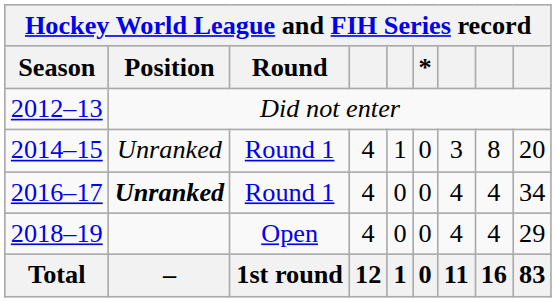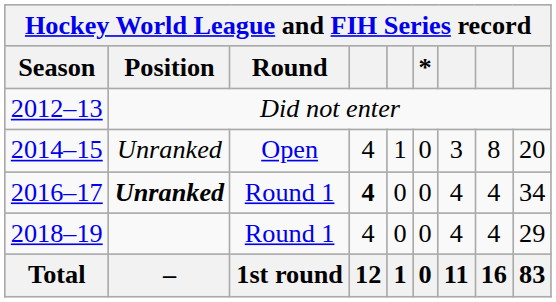(290, 150) Round 1 -> (290, 150) Open
(368, 191) normal -> (368, 191) bold
(290, 233) Open -> (290, 233) Round 1
